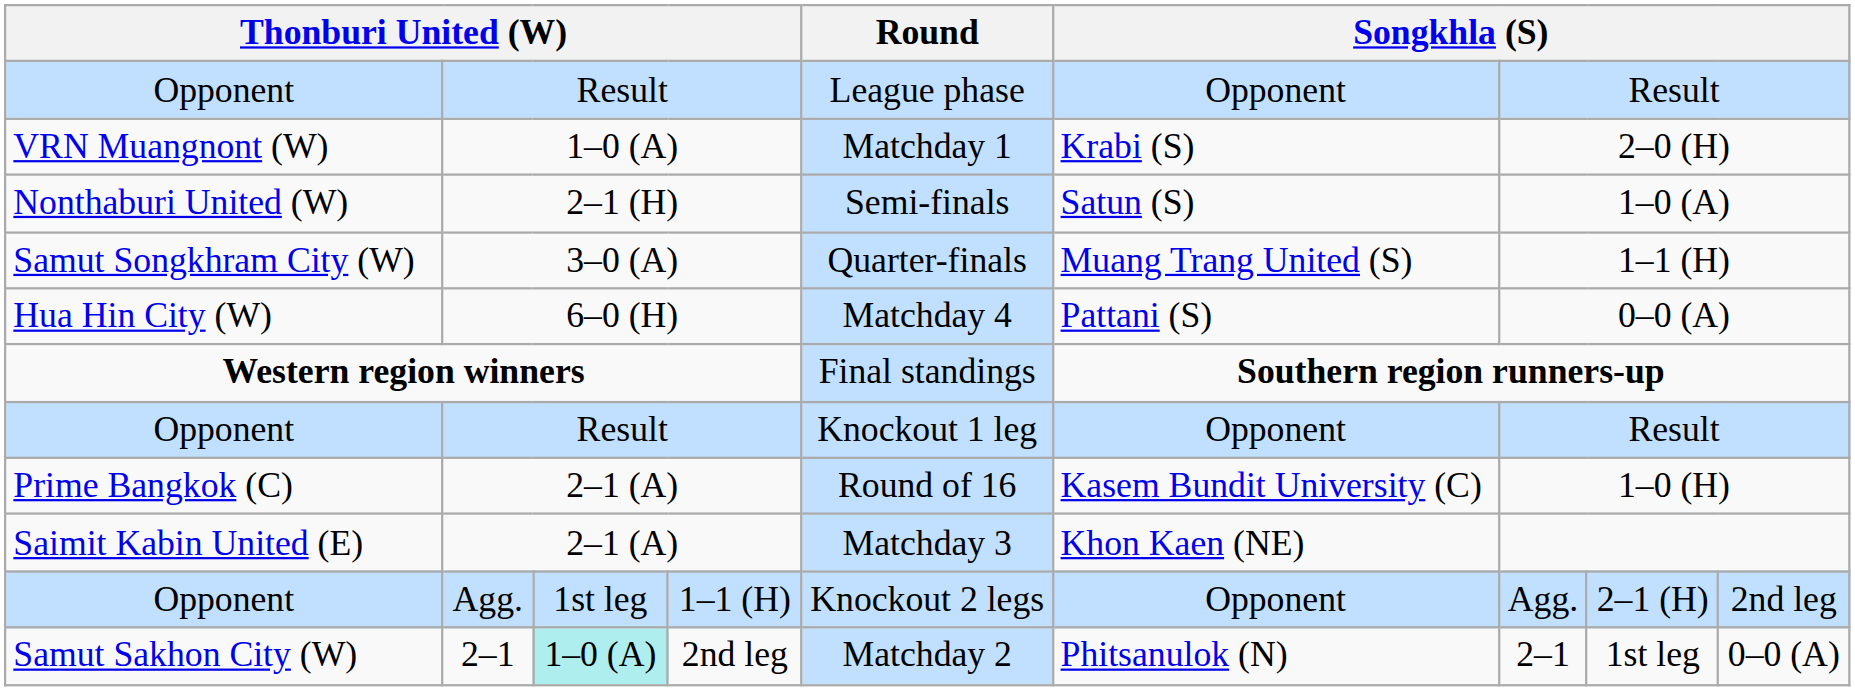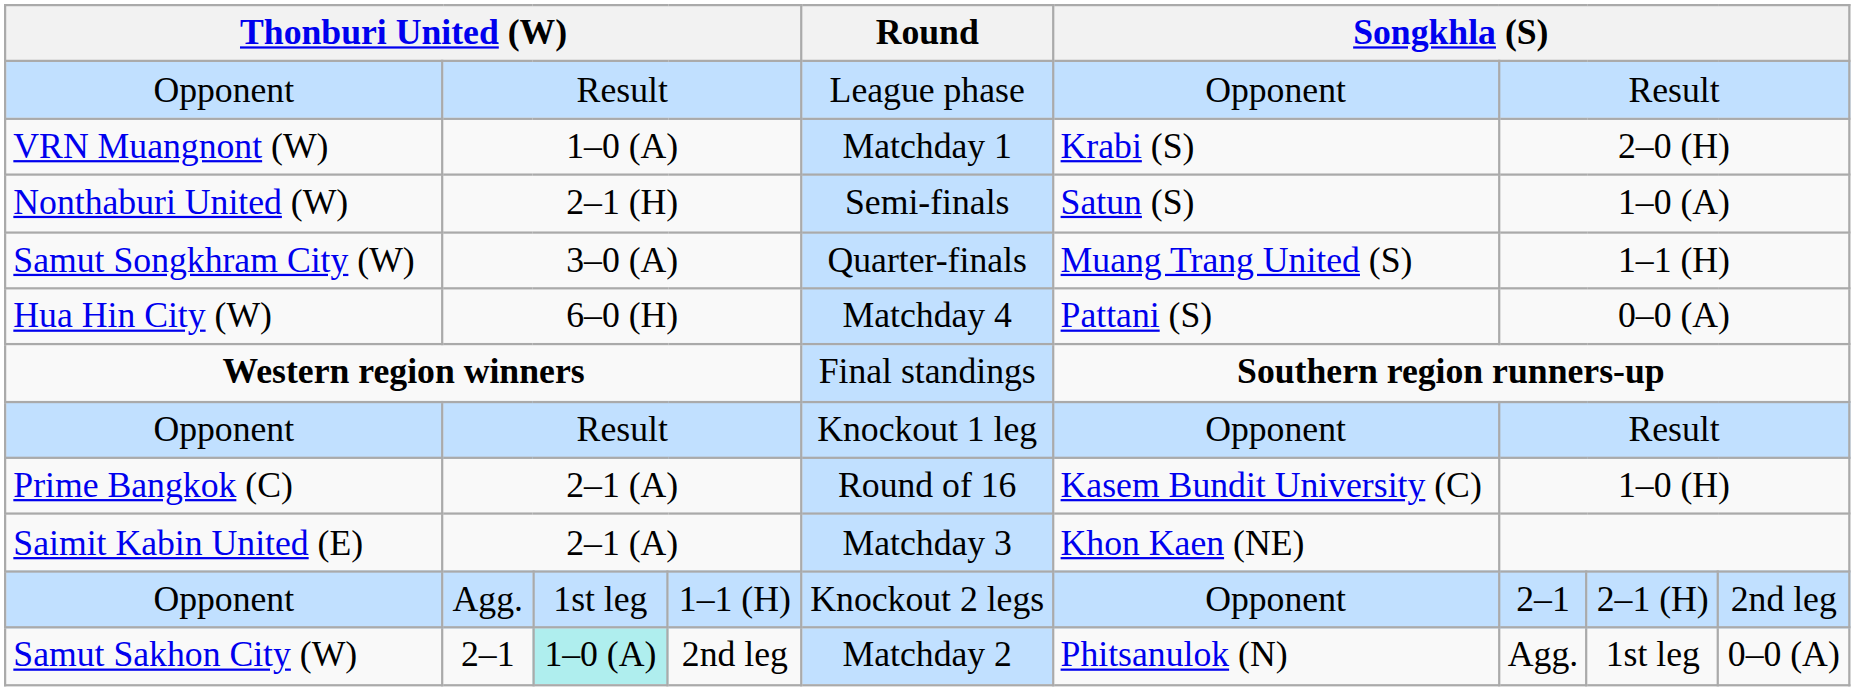(1543, 598) Agg. -> (1543, 598) 2–1
(1543, 655) 2–1 -> (1543, 655) Agg.
